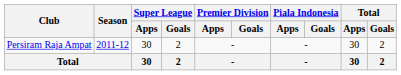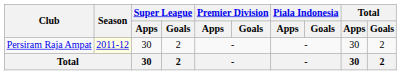(113, 45) no background -> (113, 45) lightyellow background
